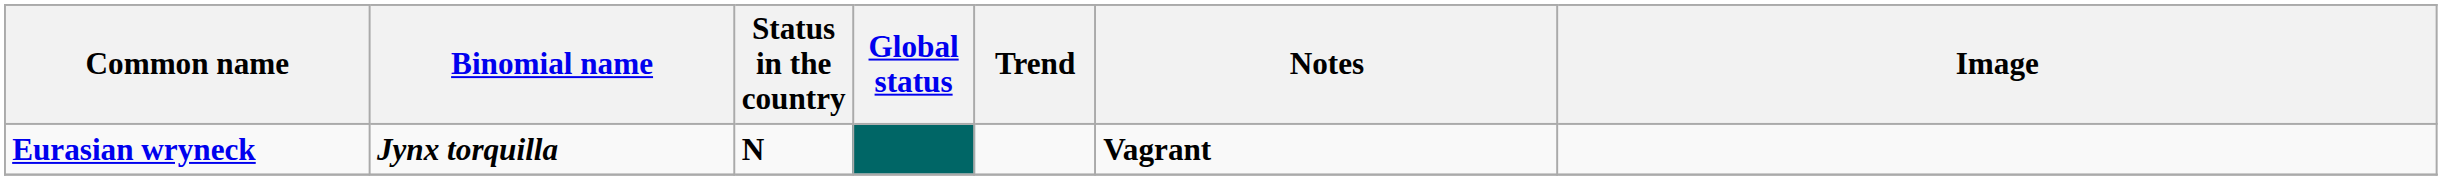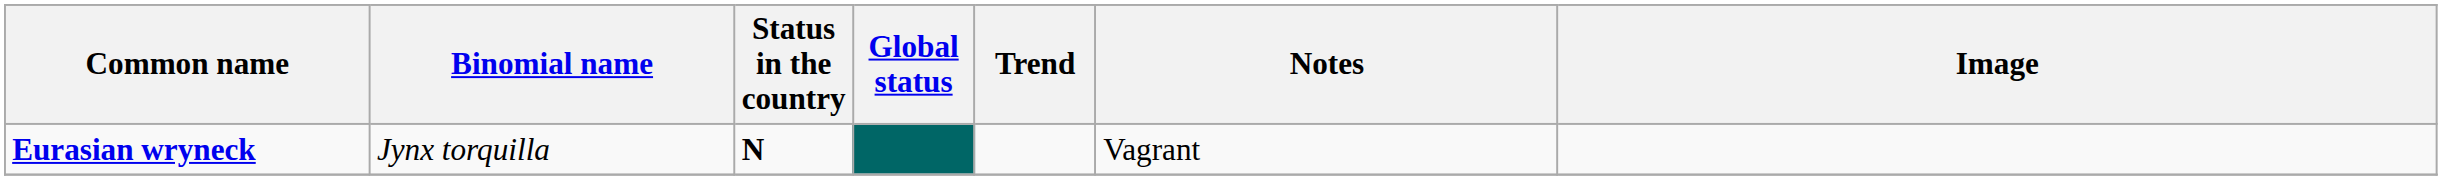(467, 148) bold -> (463, 148) normal
(1157, 148) bold -> (1152, 148) normal
